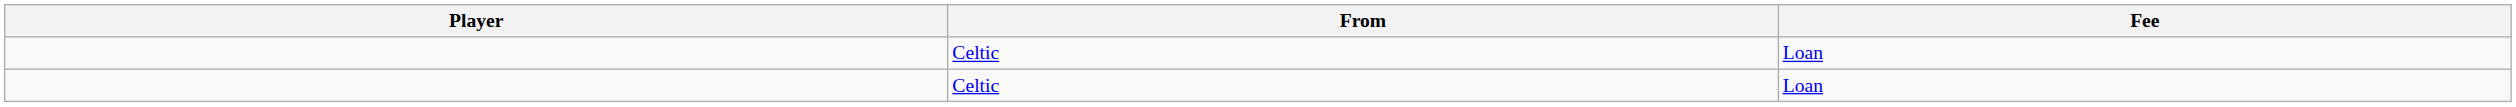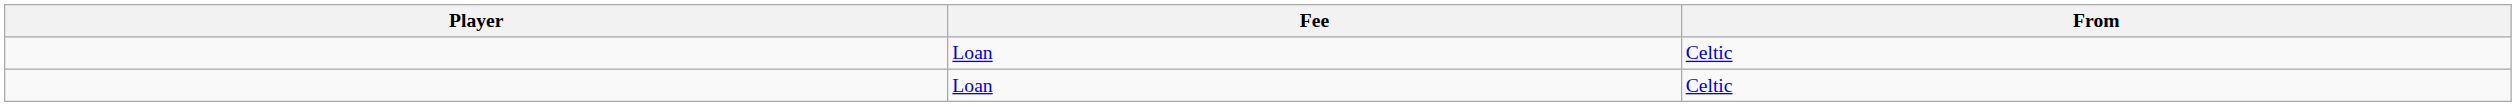columns swapped: (1363, 20) <-> (2145, 20)
